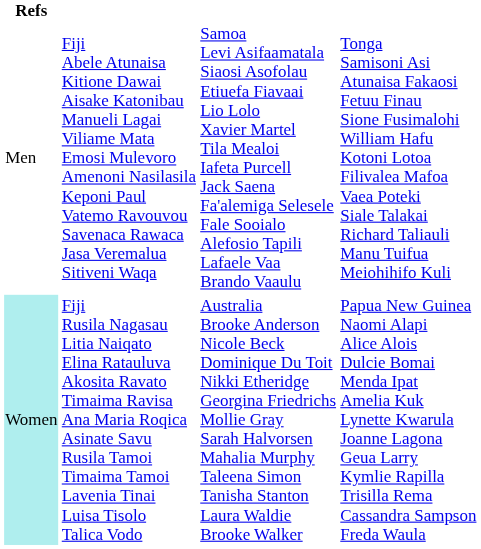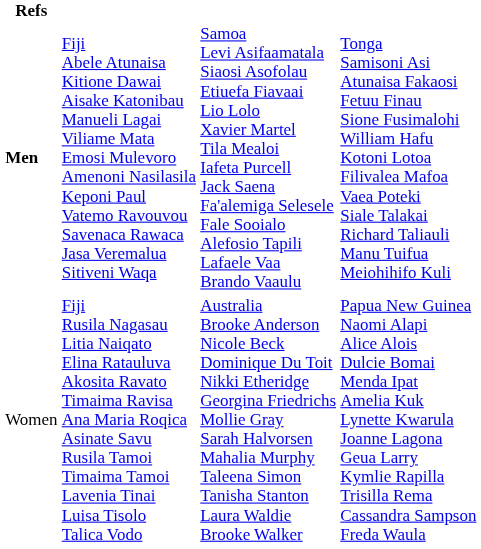(21, 158) normal -> (22, 158) bold
(31, 419) paleturquoise background -> (31, 419) no background
